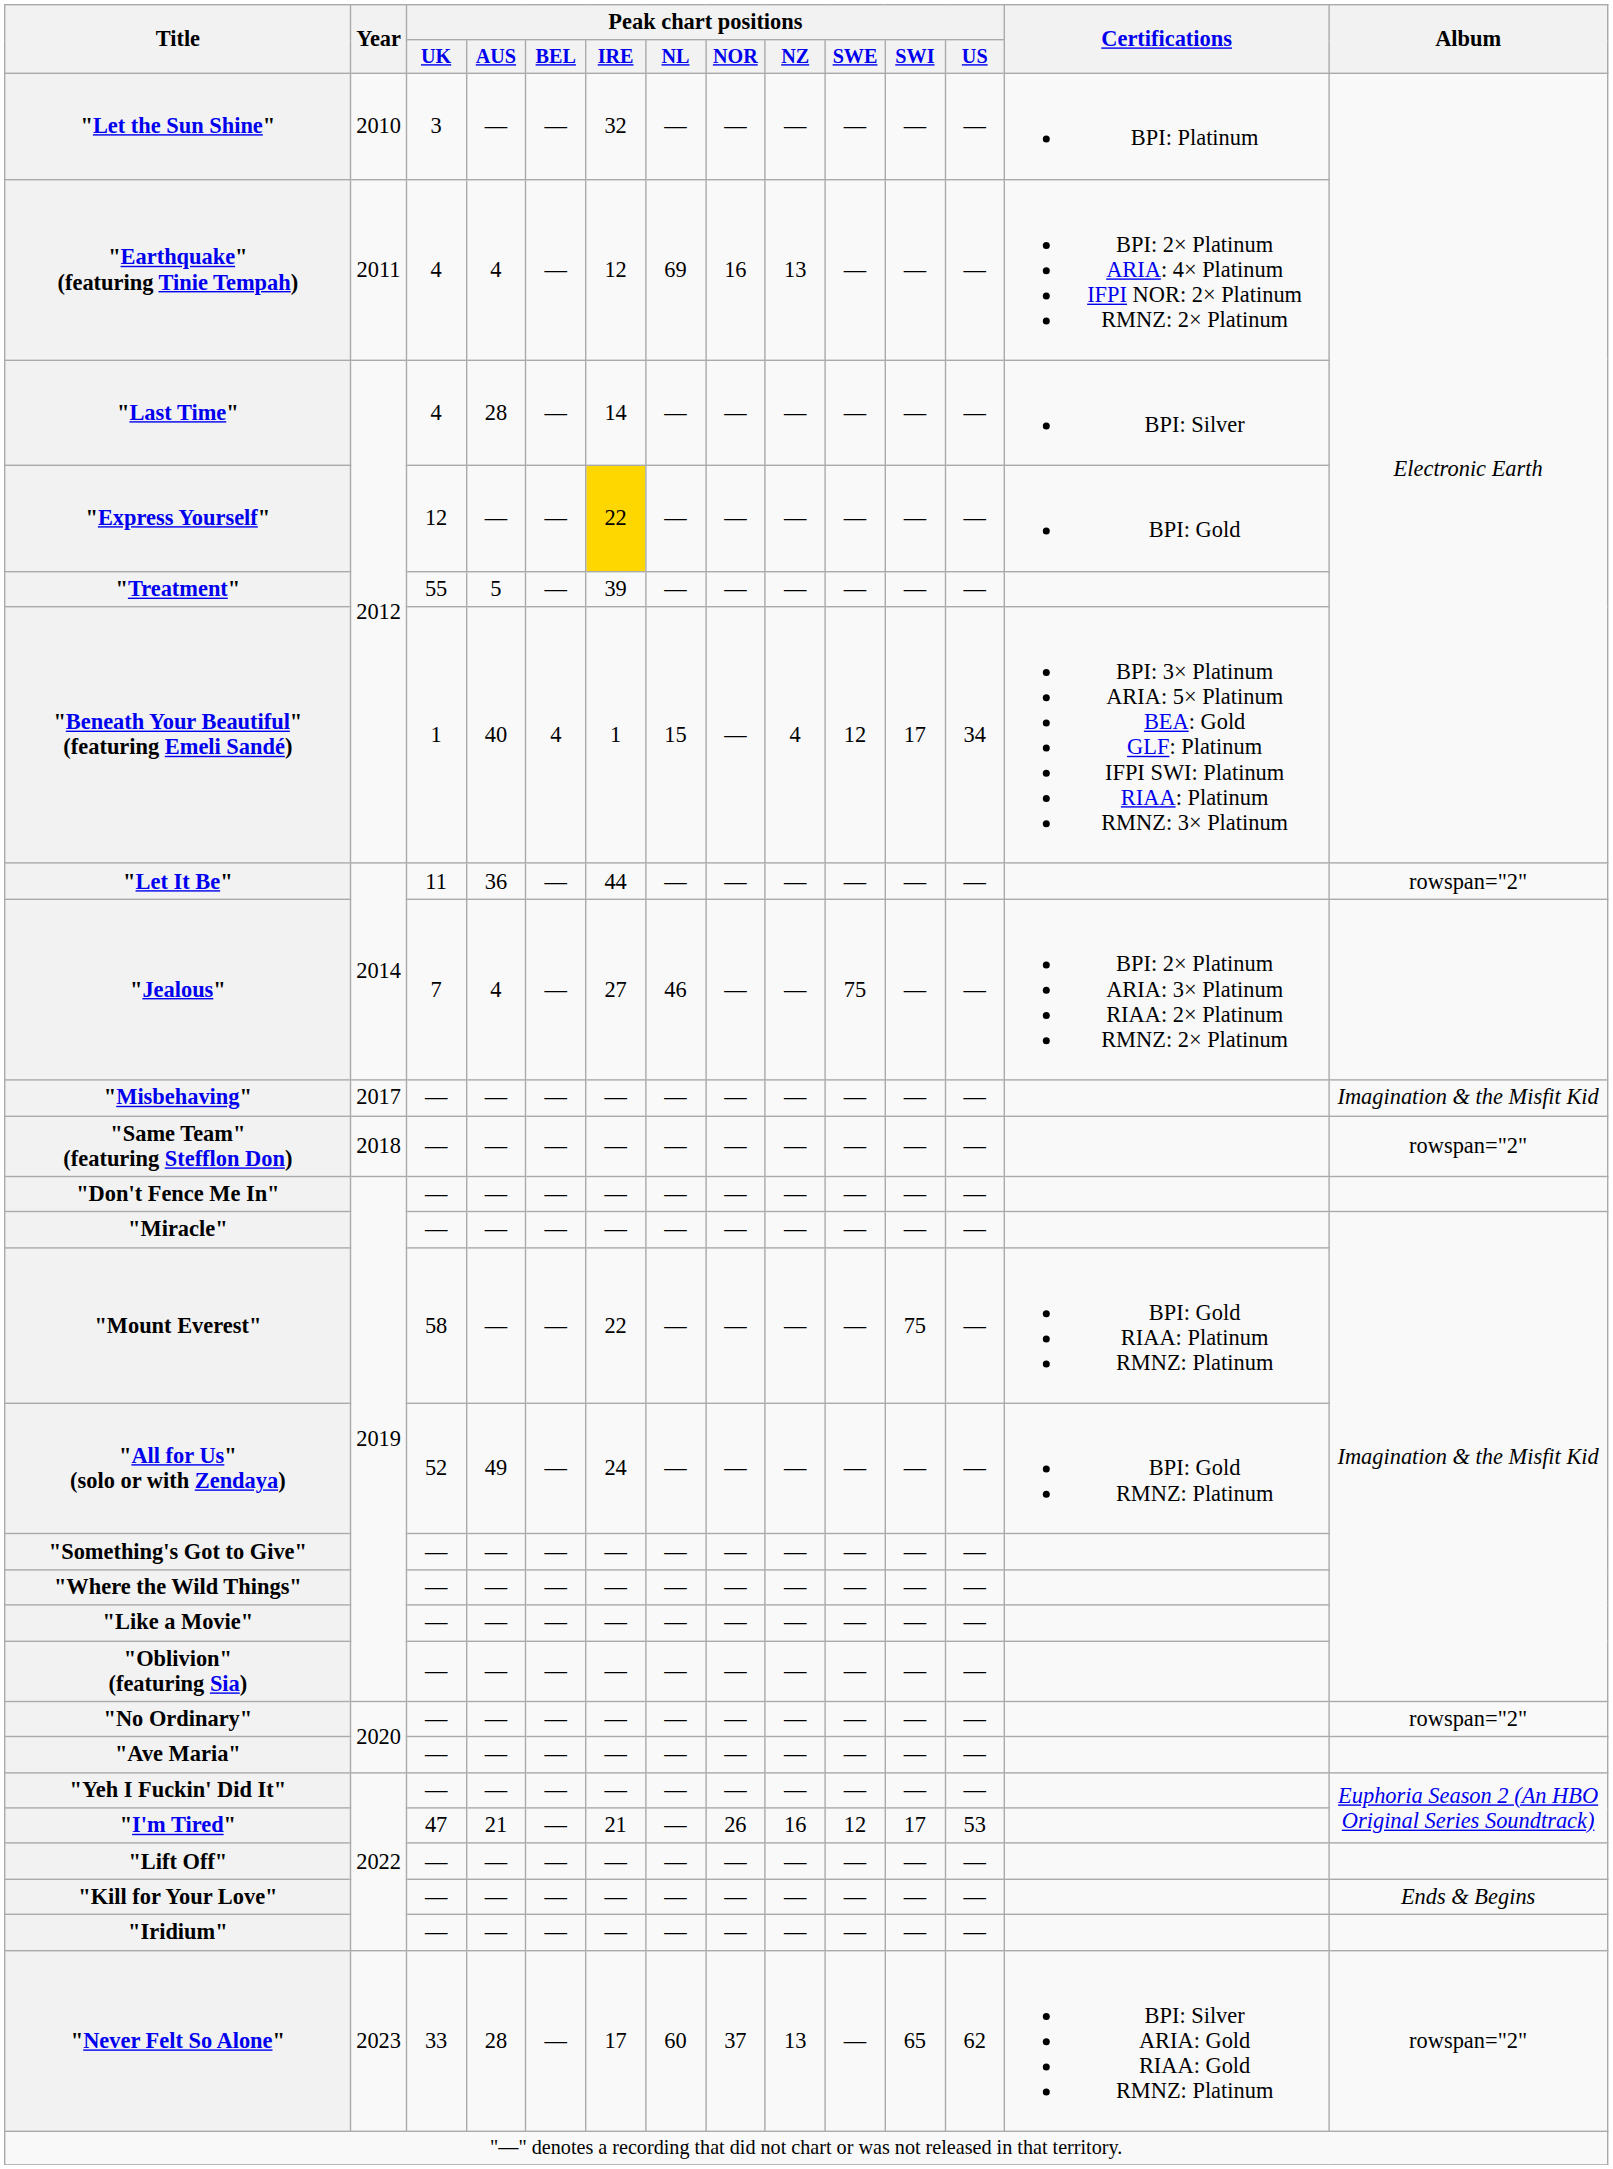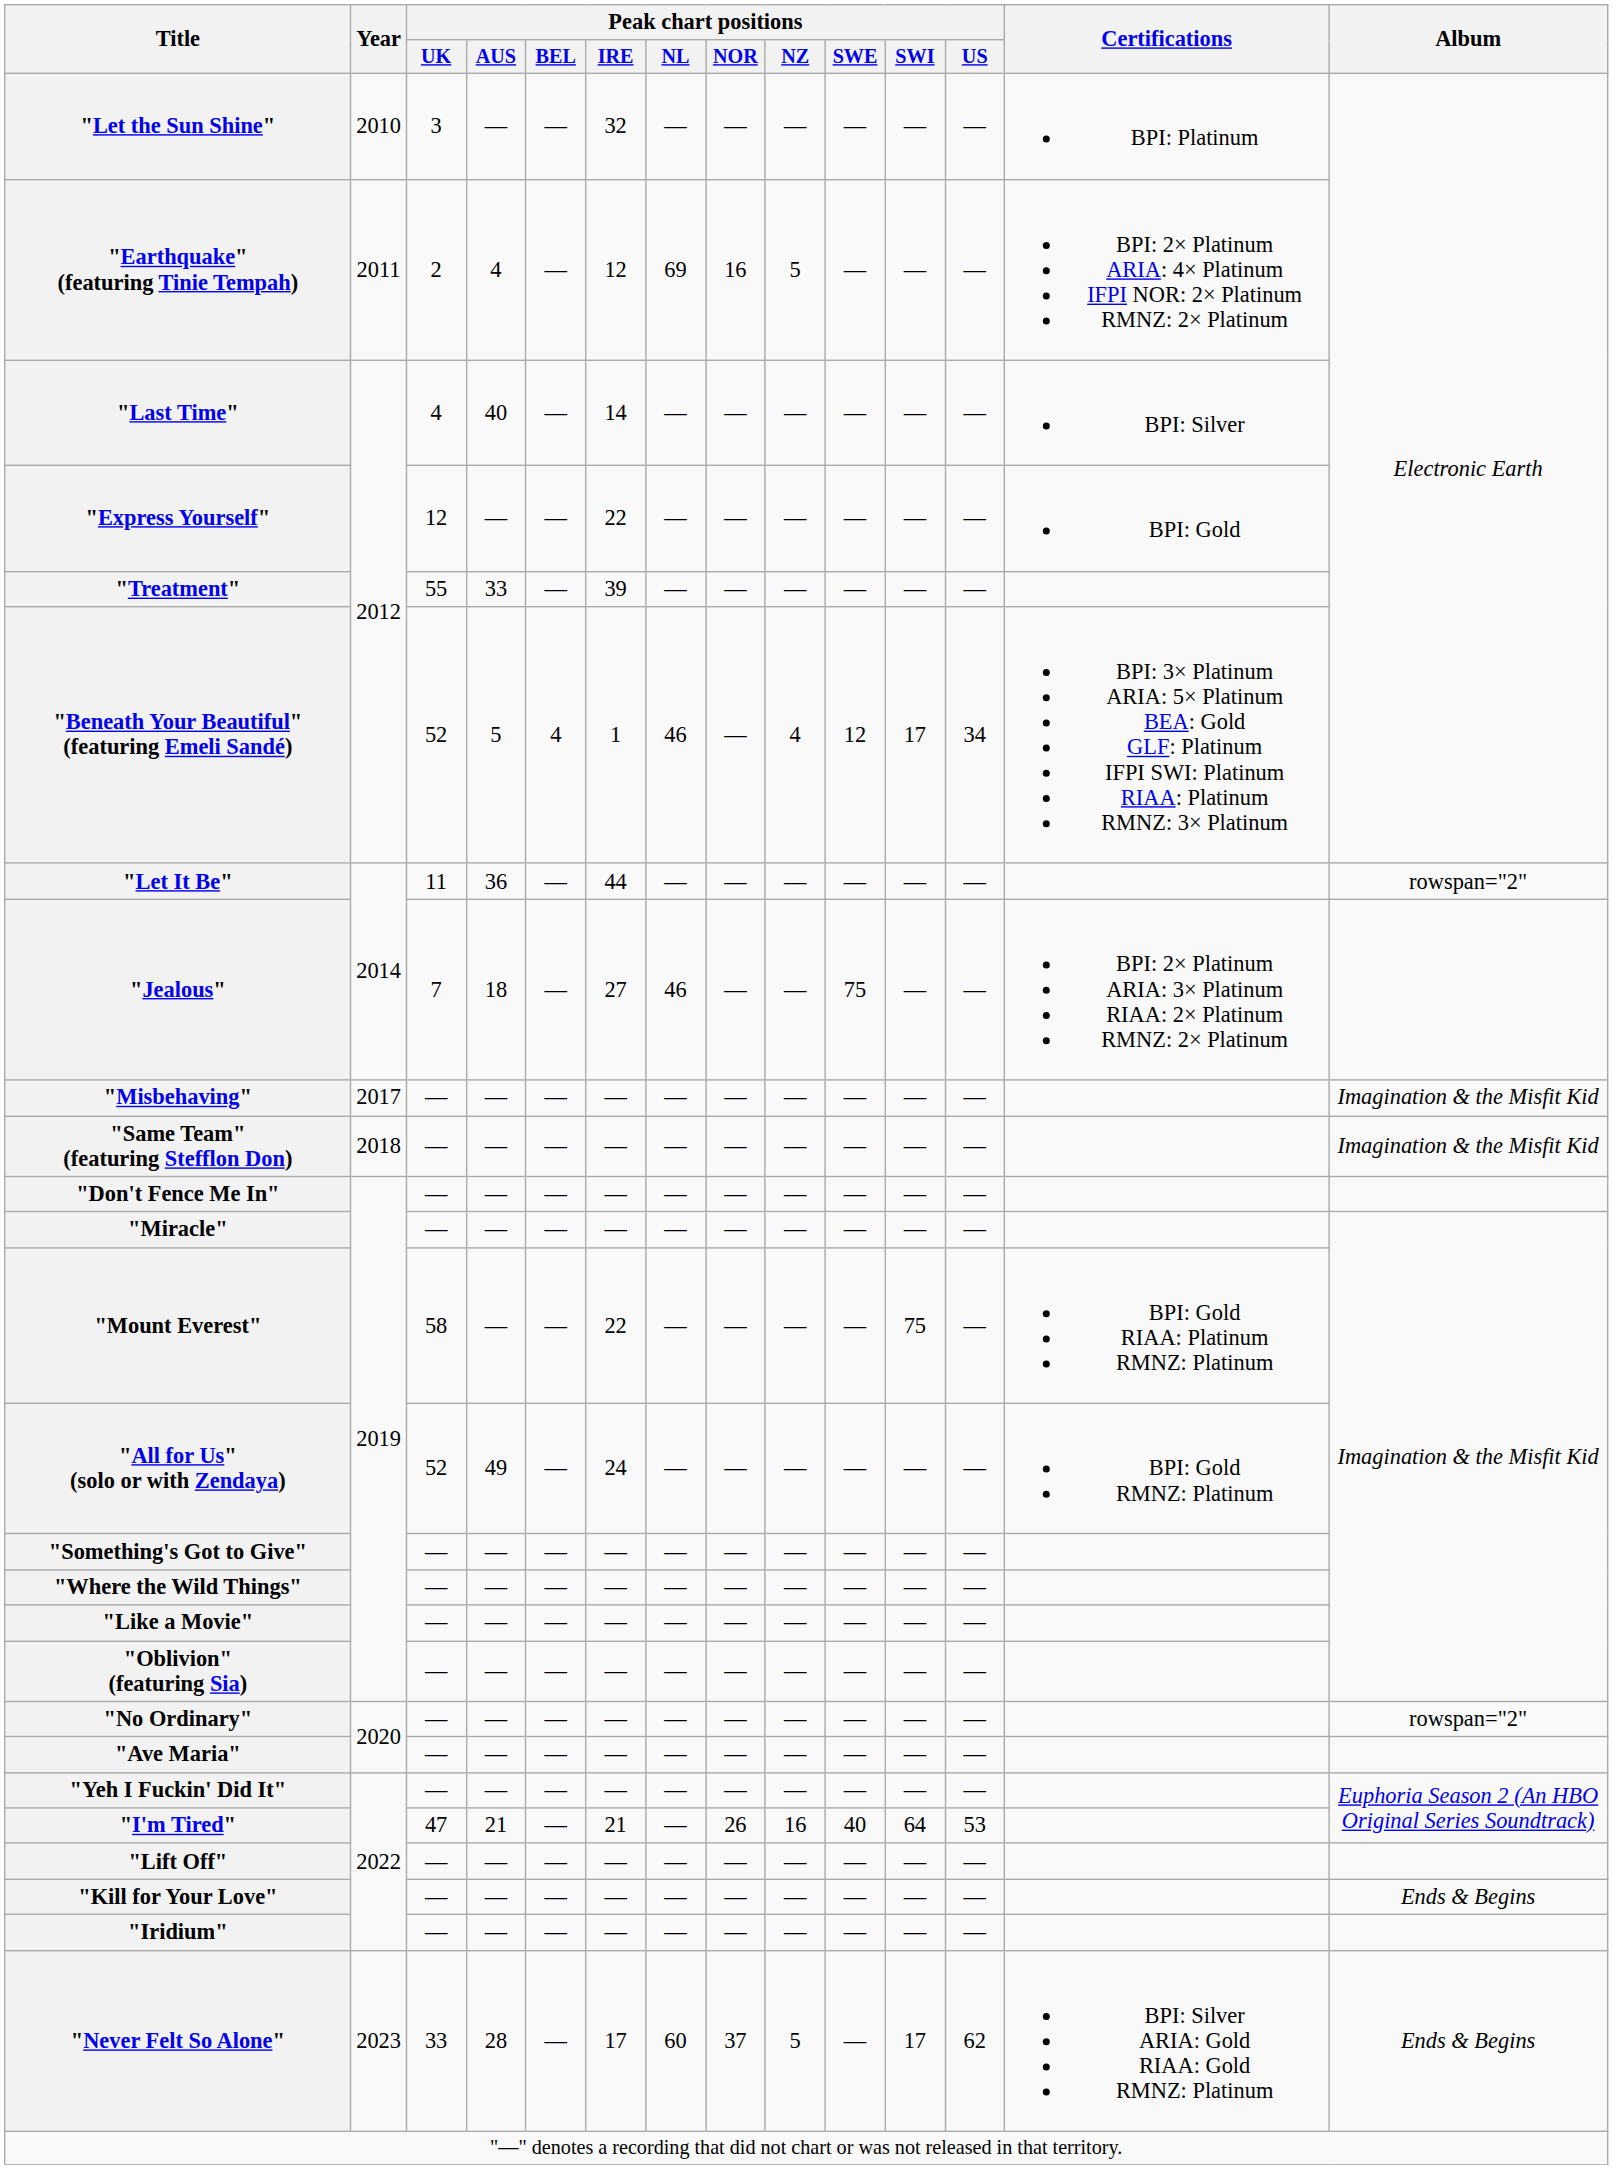(436, 269) 4 -> (436, 269) 2
(795, 269) 13 -> (795, 269) 5
(496, 412) 28 -> (496, 412) 40
(616, 518) gold background -> (616, 518) no background
(496, 588) 5 -> (496, 588) 33
(436, 734) 1 -> (436, 734) 52
(496, 734) 40 -> (496, 734) 5
(675, 734) 15 -> (675, 734) 46
(496, 989) 4 -> (496, 989) 18
(1468, 1145) rowspan="2" -> (1468, 1145) Imagination & the Misfit Kid
(855, 1825) 12 -> (855, 1825) 40
(915, 1825) 17 -> (915, 1825) 64
(795, 2040) 13 -> (795, 2040) 5
(915, 2040) 65 -> (915, 2040) 17
(1468, 2040) rowspan="2" -> (1468, 2040) Ends & Begins
